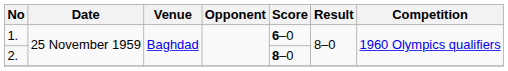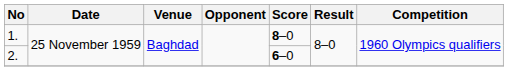(283, 35) 6–0 -> (283, 35) 8–0
(283, 55) 8–0 -> (283, 55) 6–0
